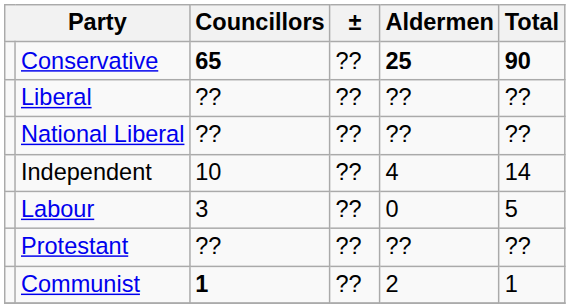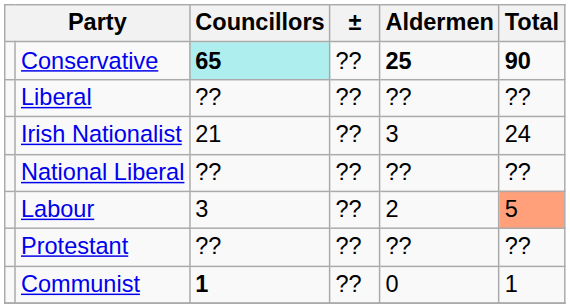(208, 60) no background -> (208, 60) paleturquoise background
+ row: (101, 135)
- row: (86, 172)
(392, 209) 0 -> (392, 209) 2
(511, 209) no background -> (511, 209) lightsalmon background
(392, 284) 2 -> (392, 284) 0
